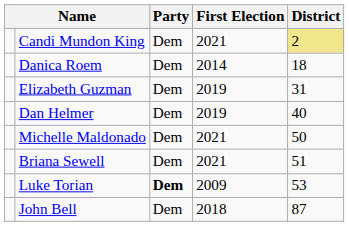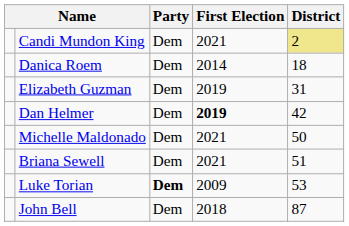(211, 113) normal -> (211, 113) bold
(299, 113) 40 -> (299, 113) 42
